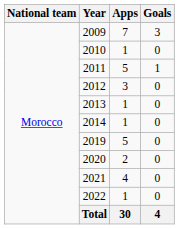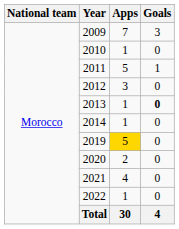(157, 104) normal -> (157, 104) bold
(125, 141) no background -> (125, 141) gold background
